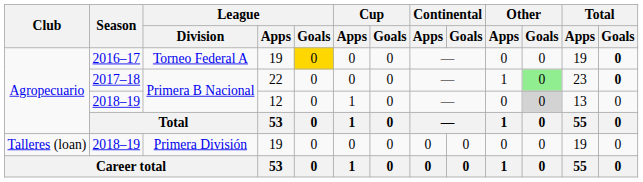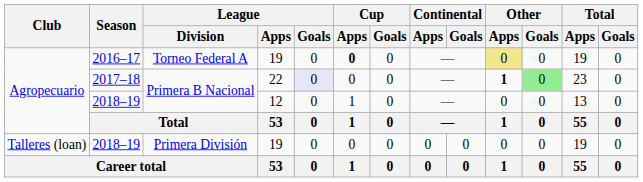(314, 58) gold background -> (314, 58) no background
(352, 58) normal -> (352, 58) bold
(504, 58) no background -> (504, 58) khaki background
(618, 58) bold -> (618, 58) normal
(314, 79) no background -> (314, 79) lavender background
(504, 79) normal -> (504, 79) bold
(618, 79) bold -> (618, 79) normal
(542, 101) lightgrey background -> (542, 101) no background
